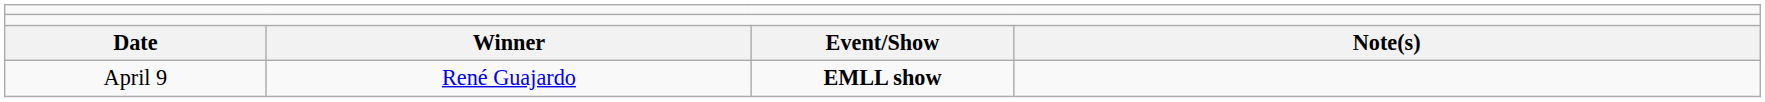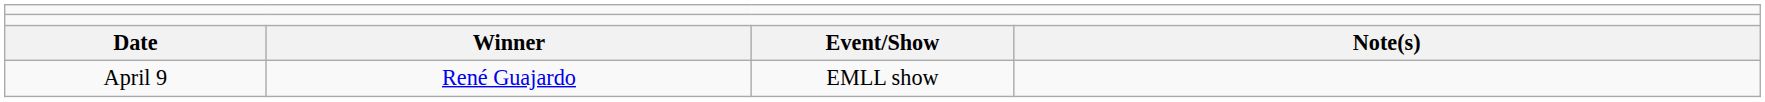(882, 77) bold -> (882, 77) normal
